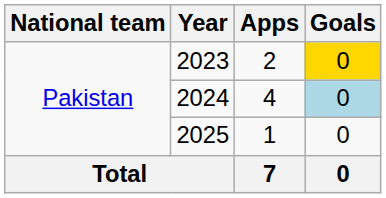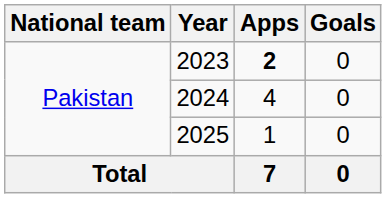(270, 60) normal -> (270, 60) bold
(343, 60) gold background -> (343, 60) no background
(343, 98) lightblue background -> (343, 98) no background
